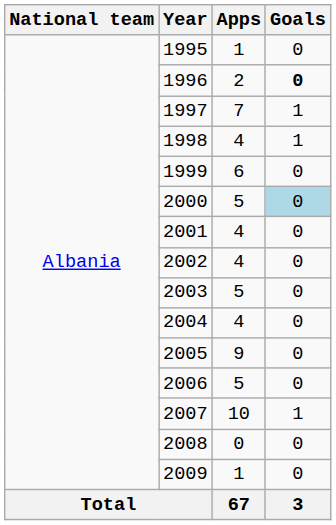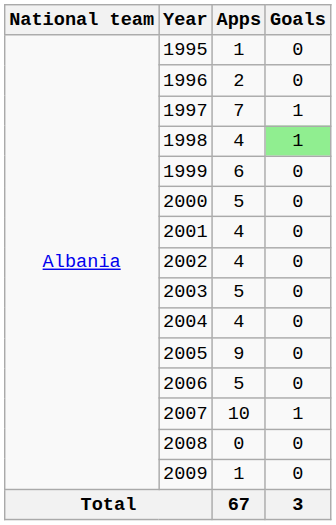(298, 80) bold -> (298, 80) normal
(298, 141) no background -> (298, 141) lightgreen background
(298, 202) lightblue background -> (298, 202) no background
